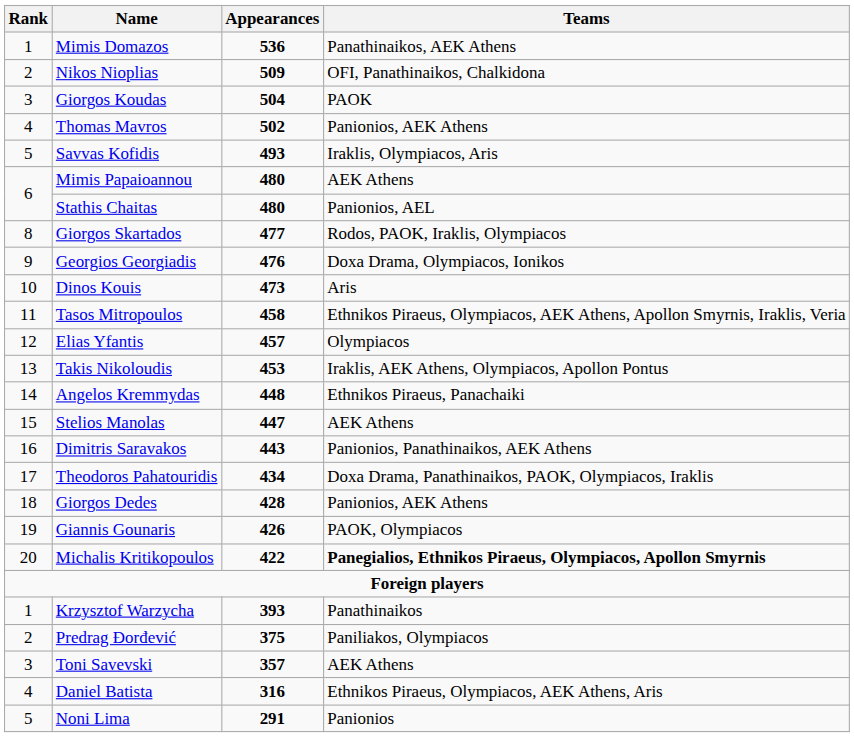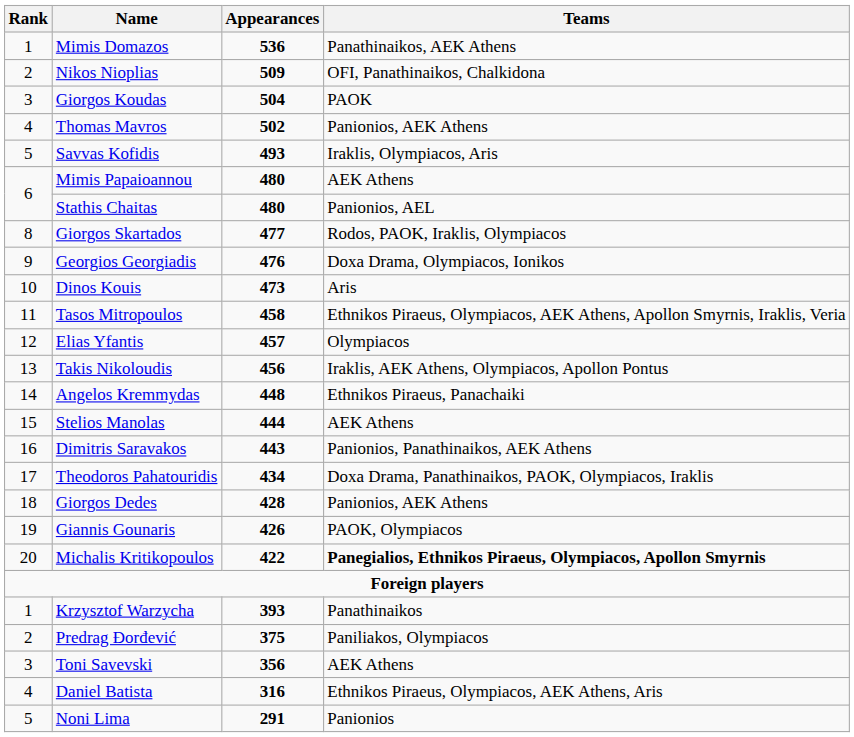(272, 368) 453 -> (272, 368) 456
(272, 422) 447 -> (272, 422) 444
(272, 664) 357 -> (272, 664) 356
